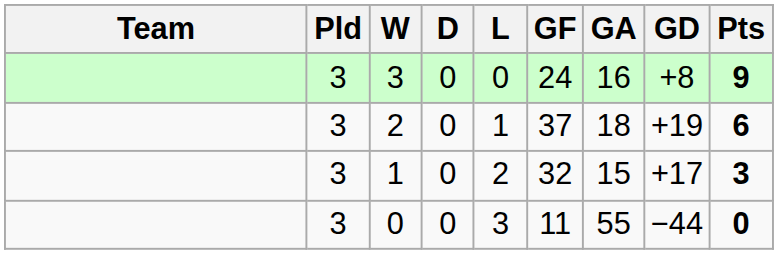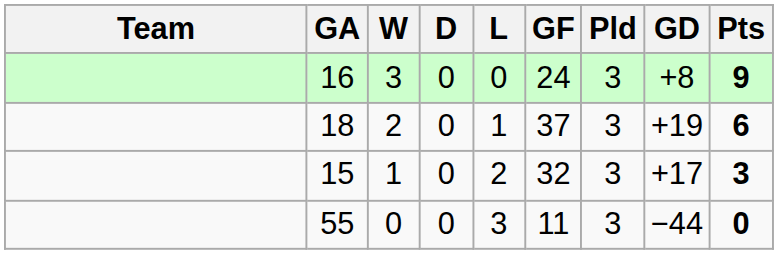columns swapped: (338, 28) <-> (614, 28)
